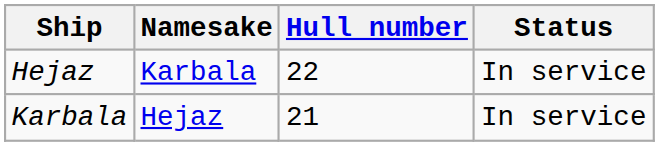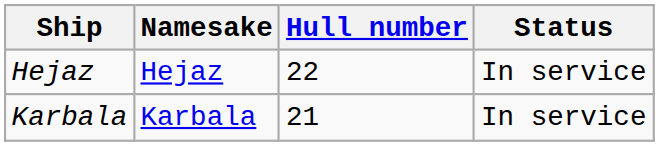(198, 72) Karbala -> (182, 72) Hejaz
(182, 117) Hejaz -> (198, 117) Karbala
